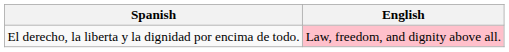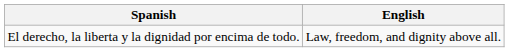(403, 36) pink background -> (403, 36) no background
